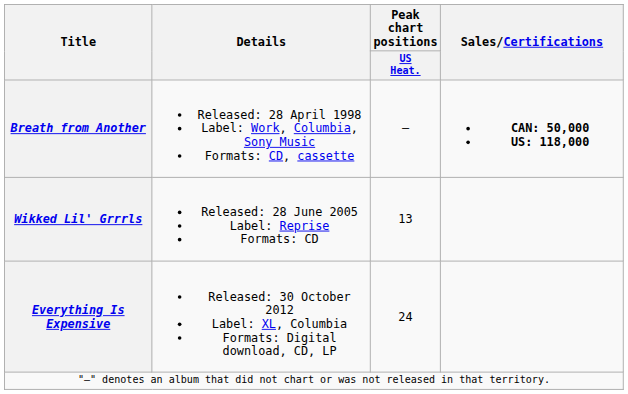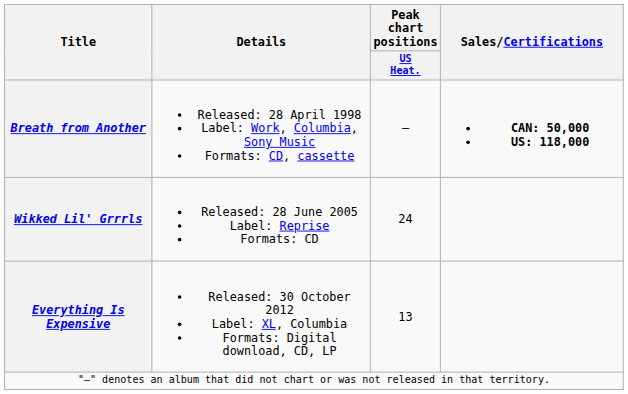(405, 219) 13 -> (405, 219) 24
(405, 317) 24 -> (405, 317) 13
